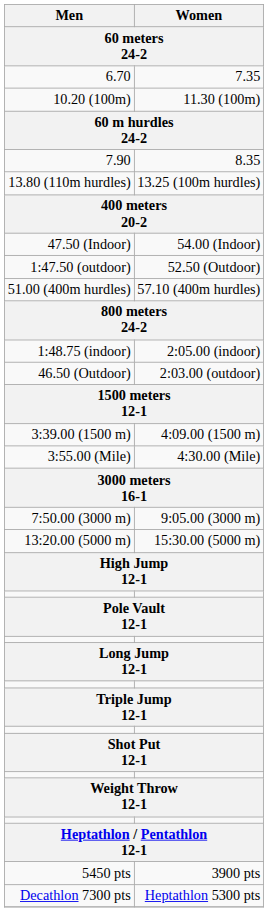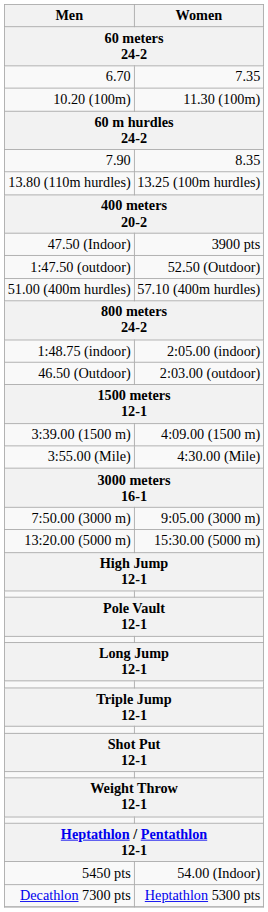(219, 244) 54.00 (Indoor) -> (236, 244) 3900 pts
(236, 873) 3900 pts -> (219, 873) 54.00 (Indoor)
